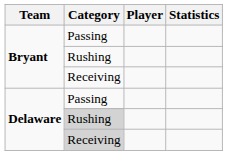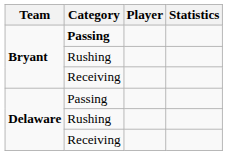(87, 35) normal -> (88, 35) bold
(89, 119) lightgrey background -> (89, 119) no background
(94, 139) lightgrey background -> (94, 139) no background
